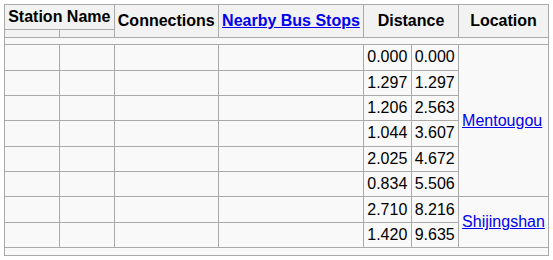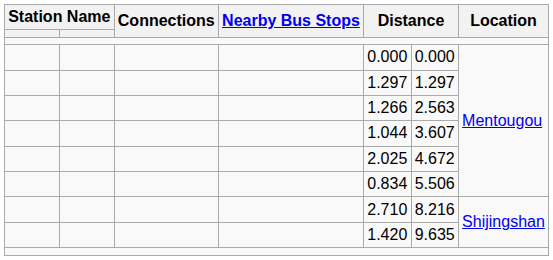(387, 108) 1.206 -> (387, 108) 1.266
